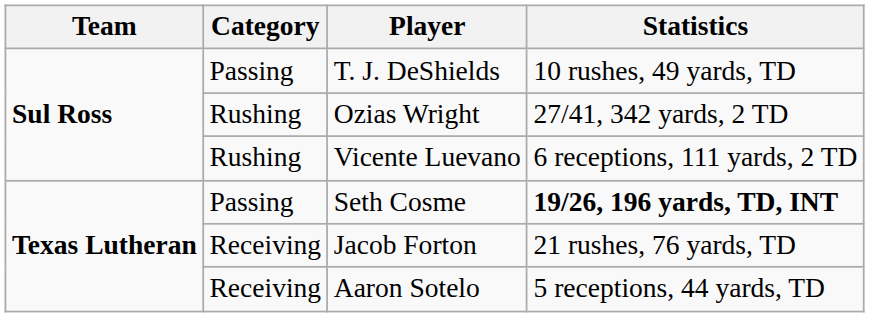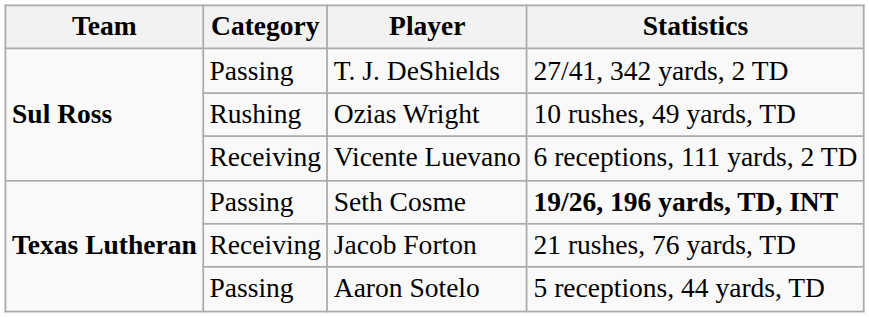(665, 70) 10 rushes, 49 yards, TD -> (661, 70) 27/41, 342 yards, 2 TD
(661, 114) 27/41, 342 yards, 2 TD -> (665, 114) 10 rushes, 49 yards, TD
(255, 157) Rushing -> (265, 157) Receiving
(265, 288) Receiving -> (252, 288) Passing
